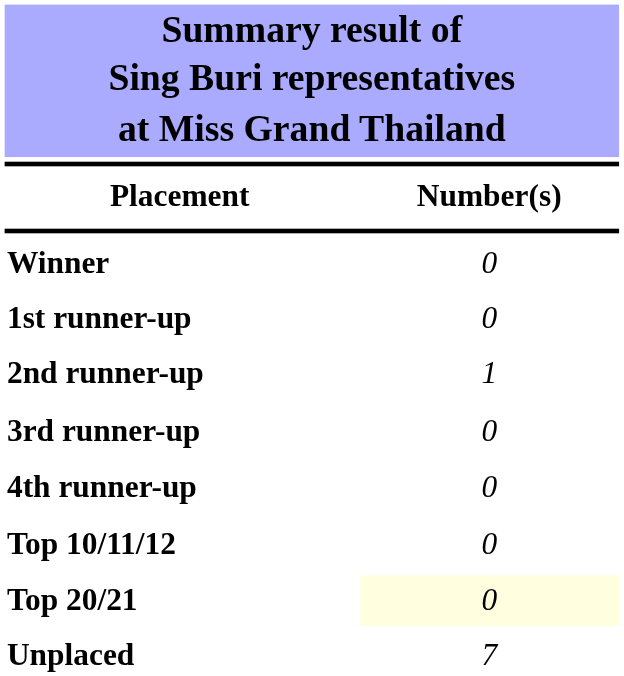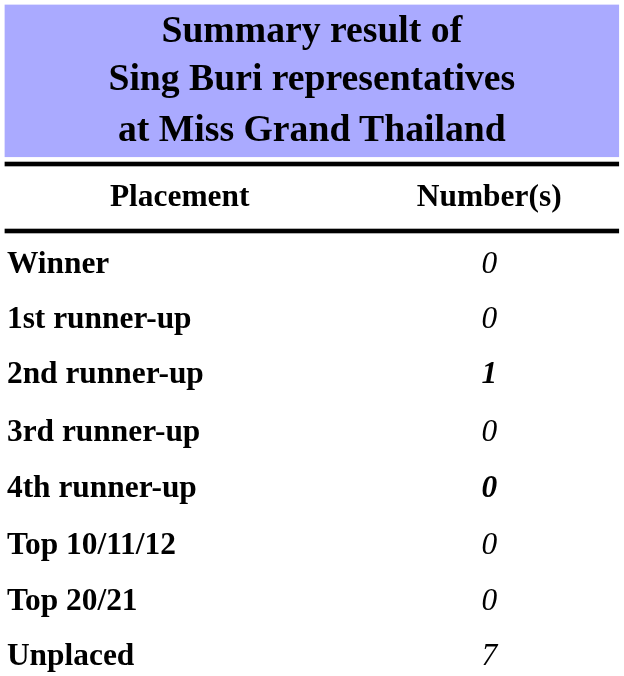(489, 374) normal -> (489, 374) bold
(489, 487) normal -> (489, 487) bold
(489, 600) lightyellow background -> (489, 600) no background
